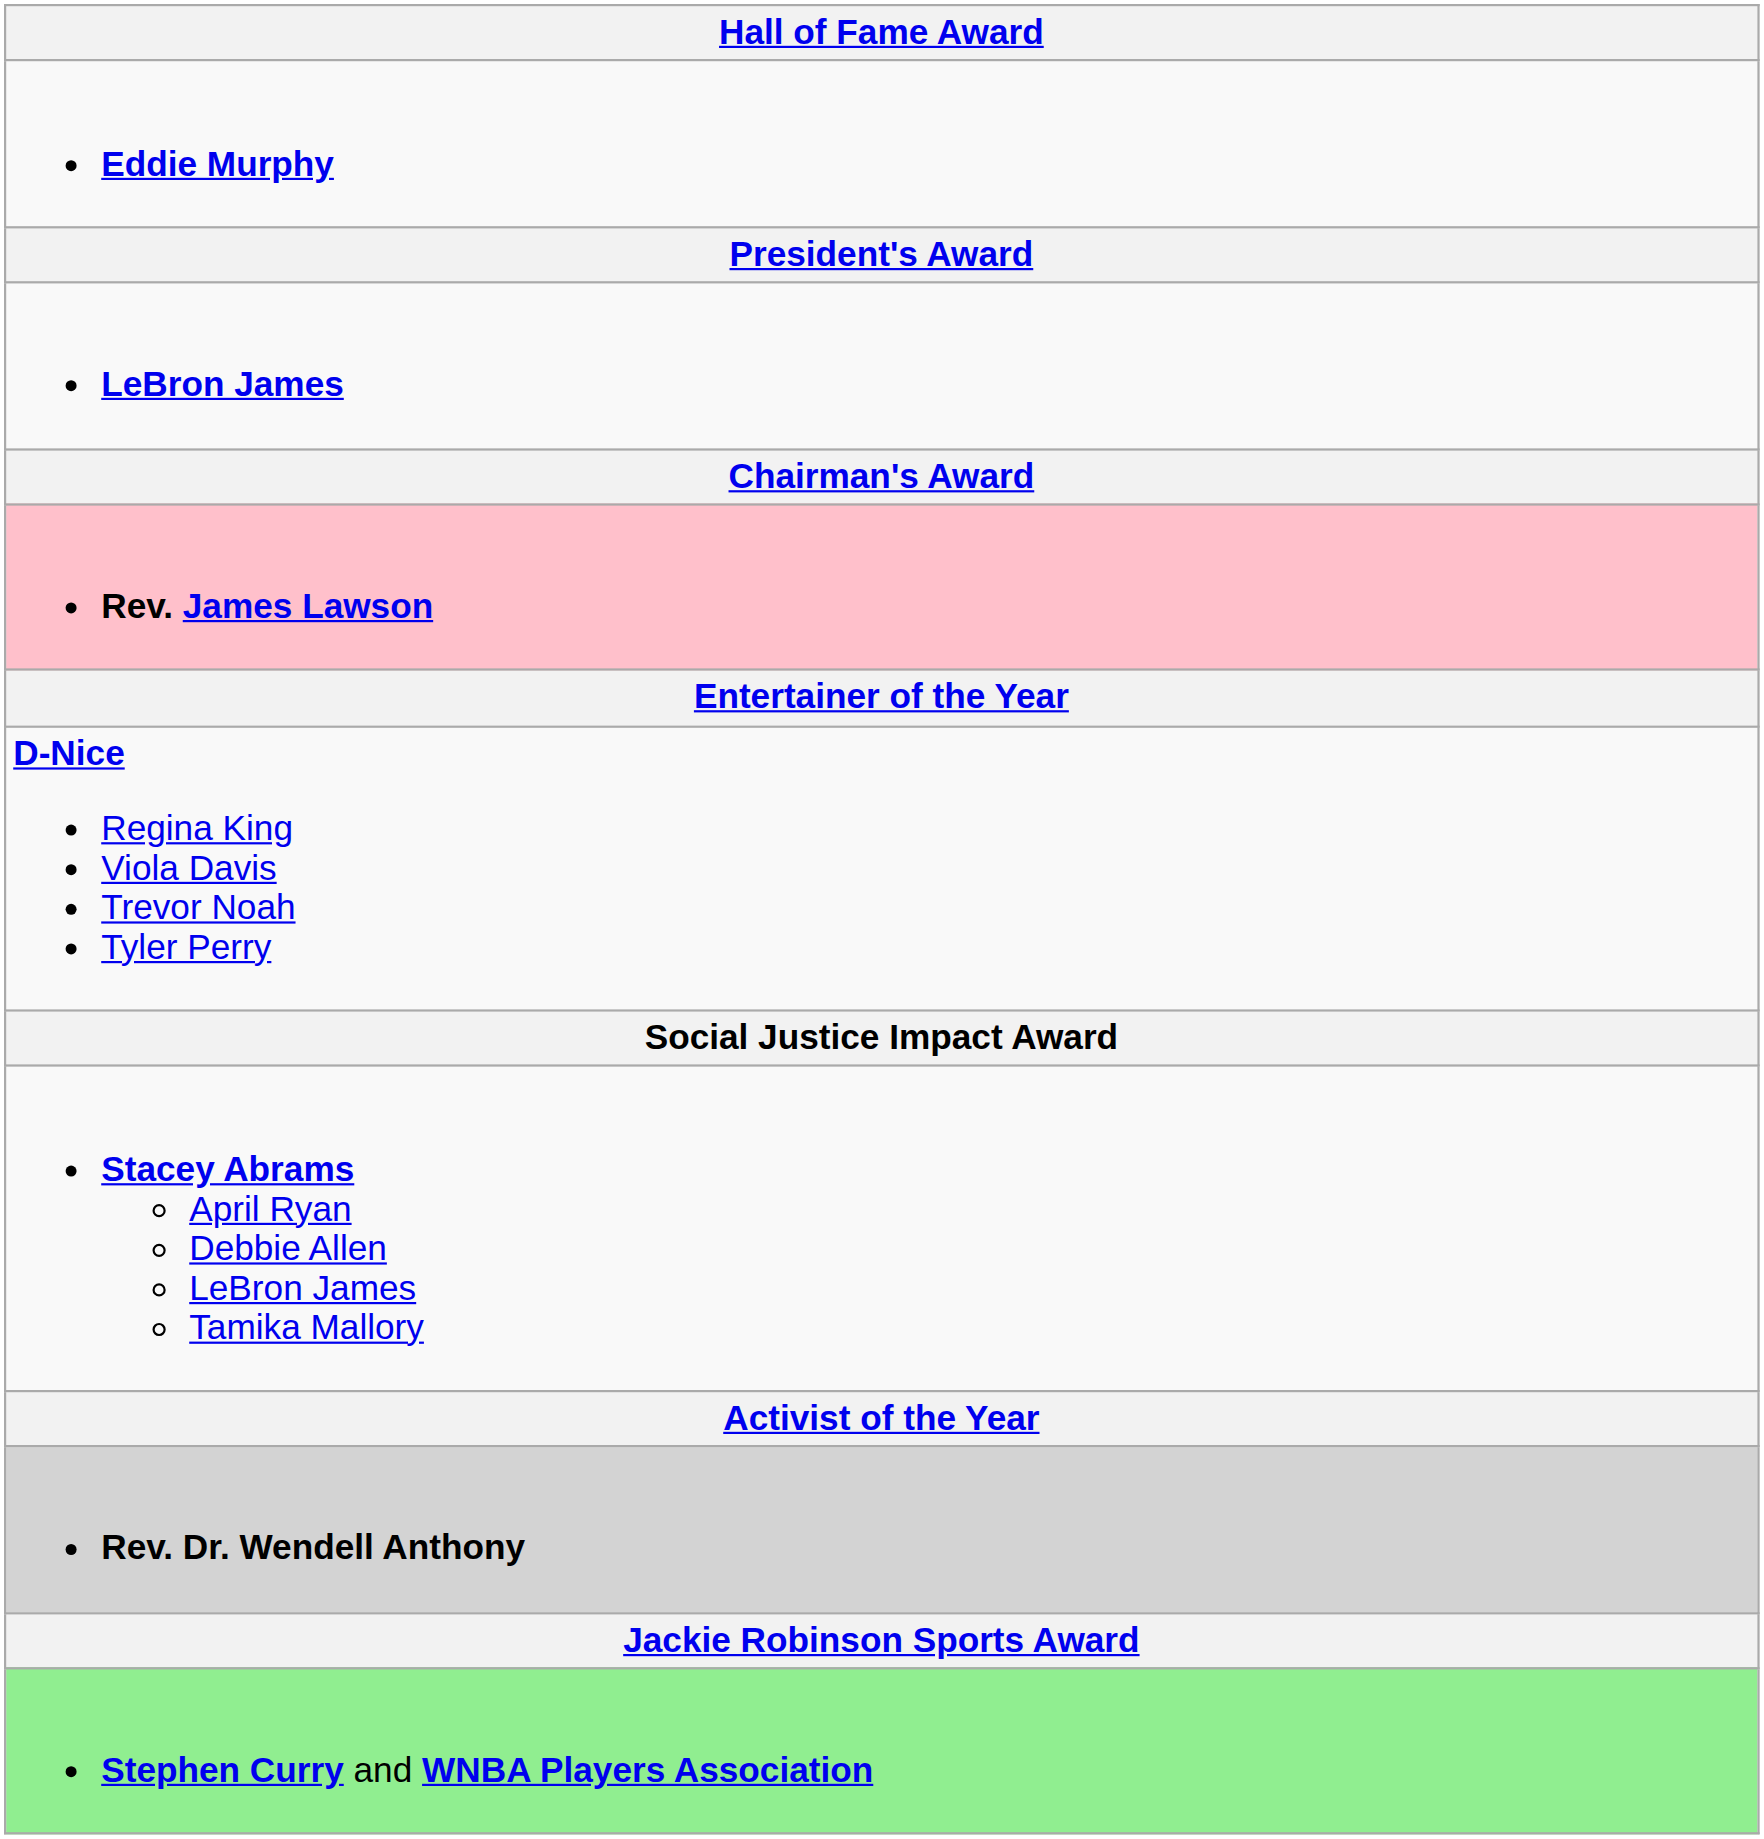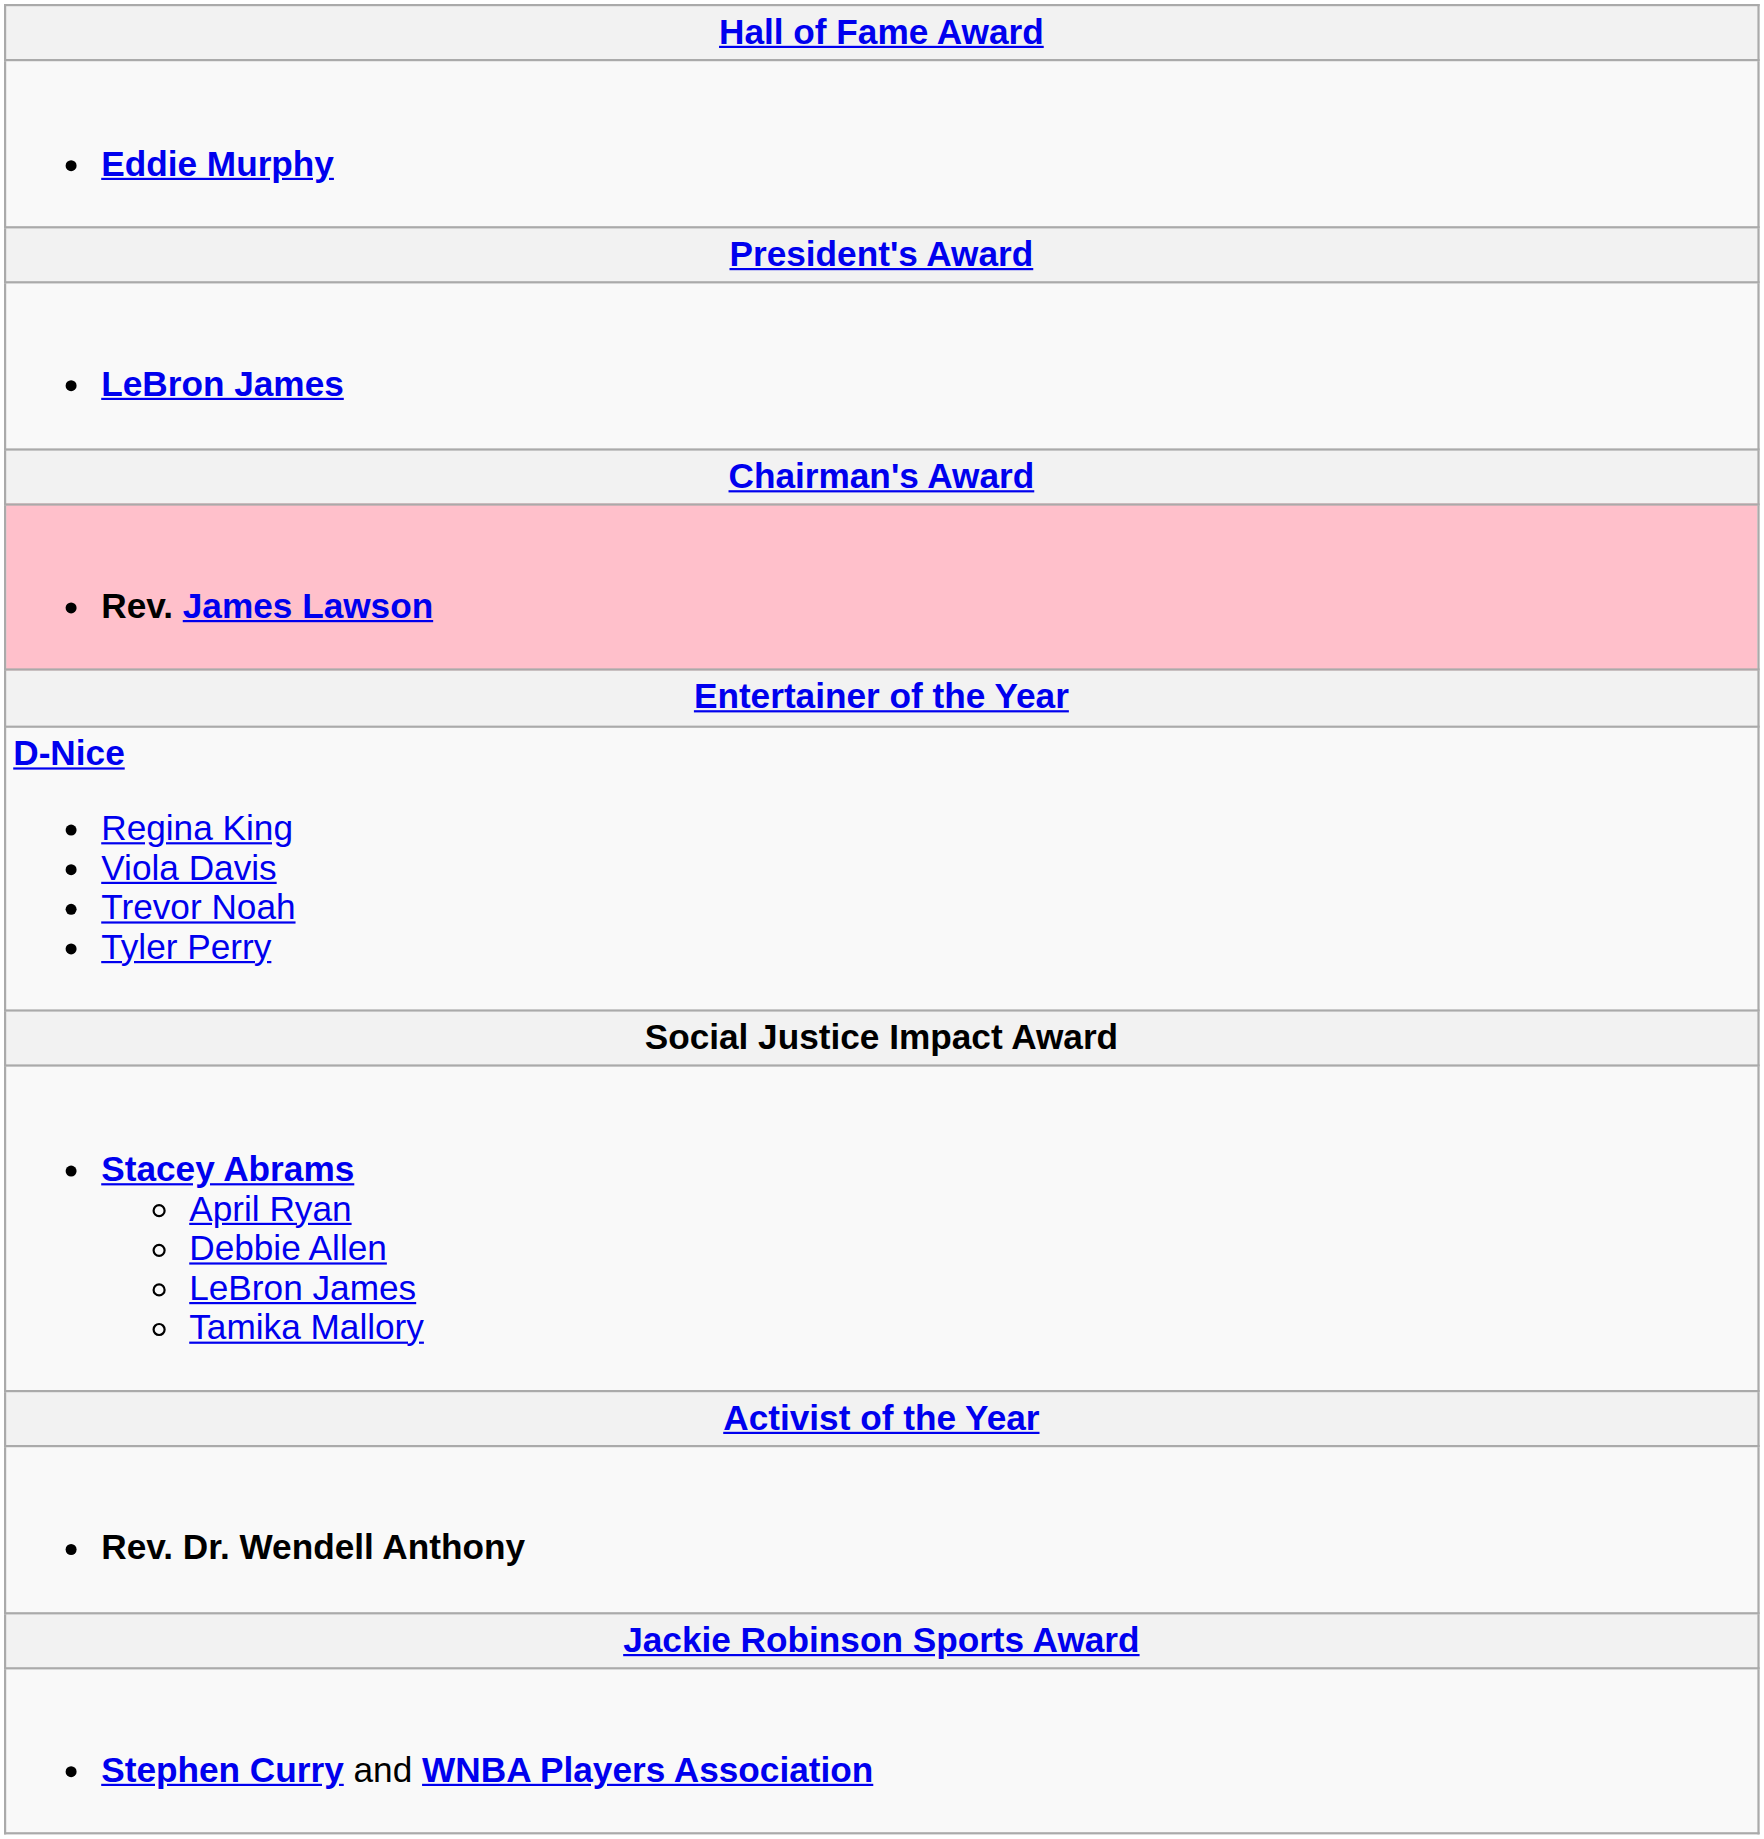(881, 1549) lightgrey background -> (881, 1549) no background
(881, 1771) lightgreen background -> (881, 1771) no background
